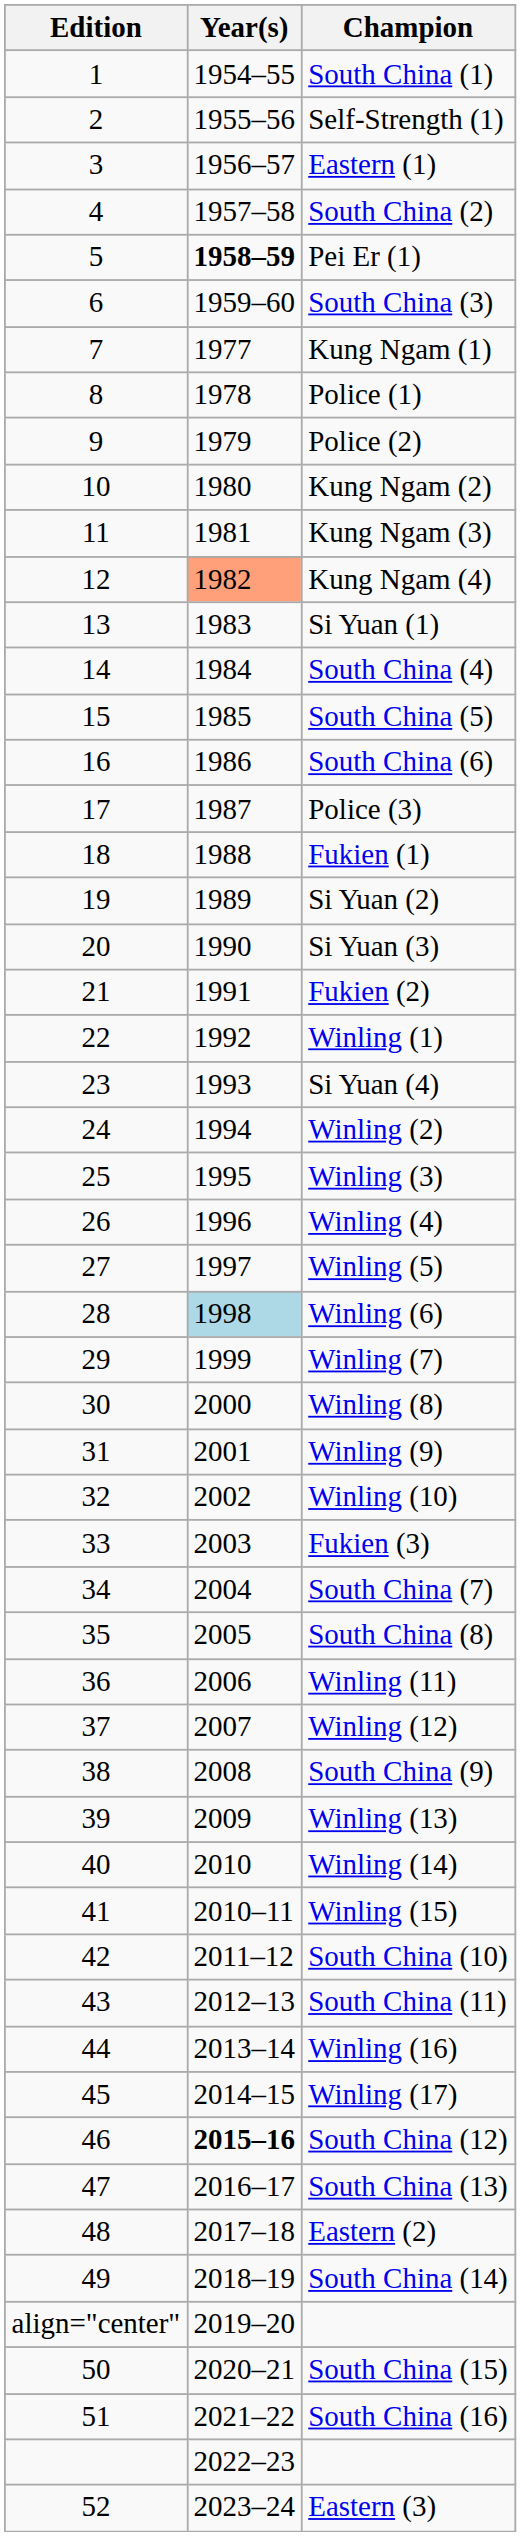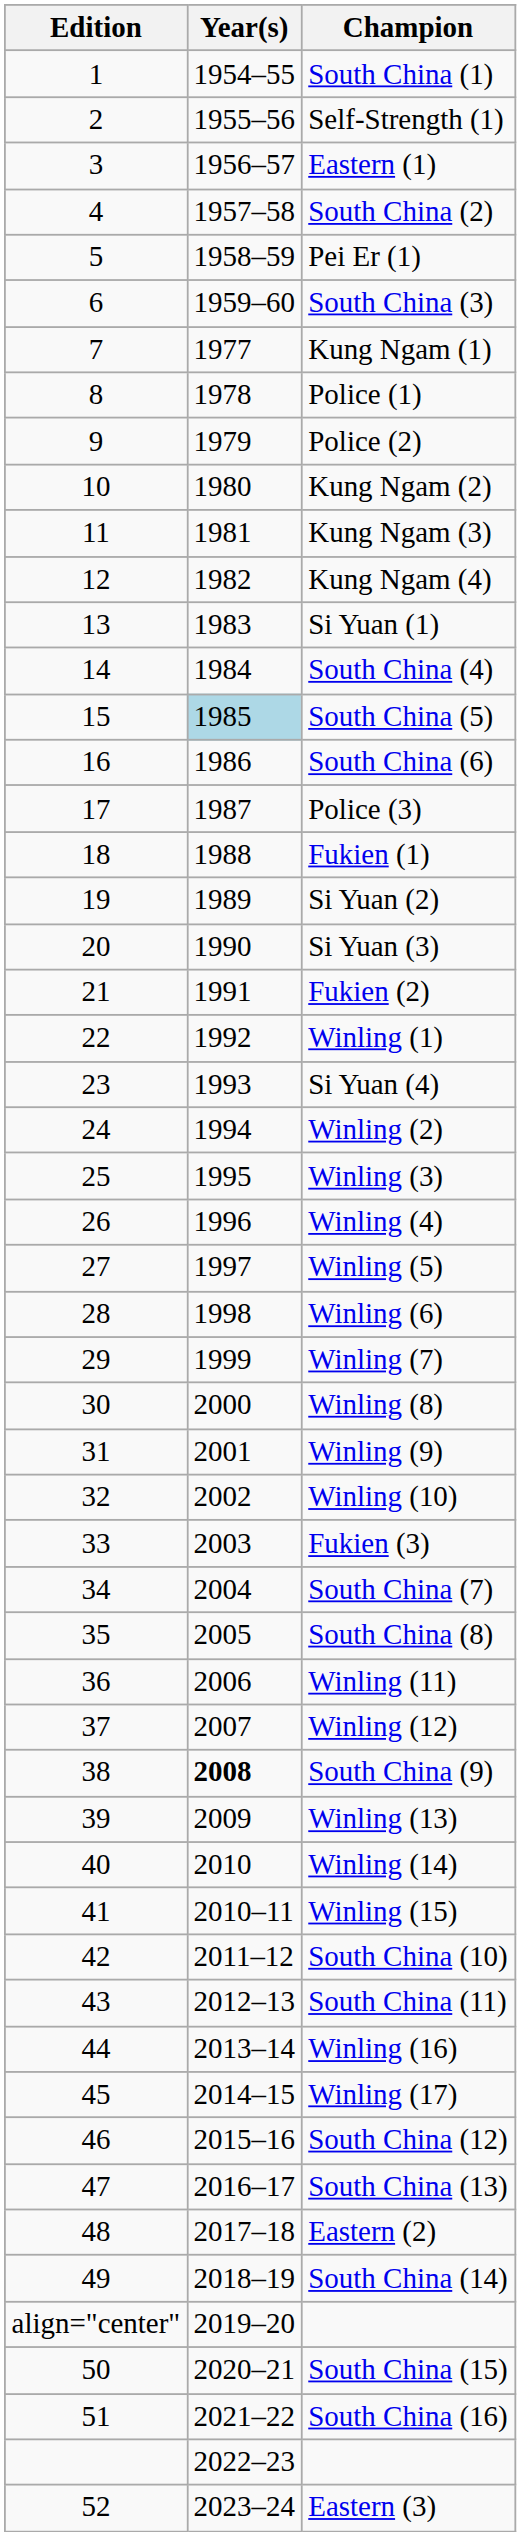(244, 257) bold -> (244, 257) normal
(223, 578) lightsalmon background -> (223, 578) no background
(223, 716) no background -> (223, 716) lightblue background
(223, 1313) lightblue background -> (223, 1313) no background
(223, 1772) normal -> (223, 1772) bold
(244, 2140) bold -> (244, 2140) normal
